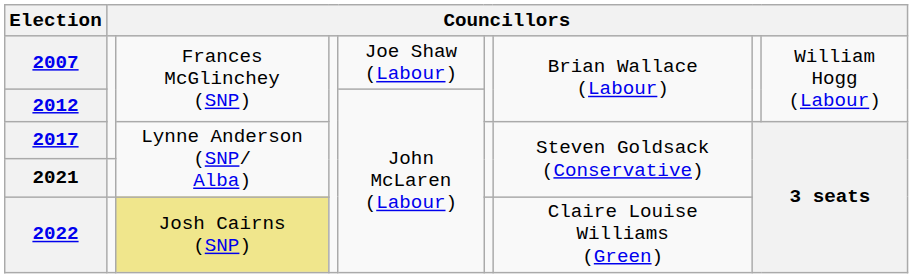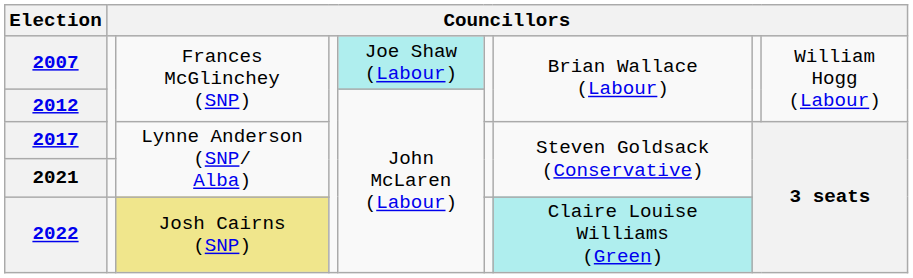(411, 63) no background -> (411, 63) paleturquoise background
(623, 235) no background -> (623, 235) paleturquoise background
